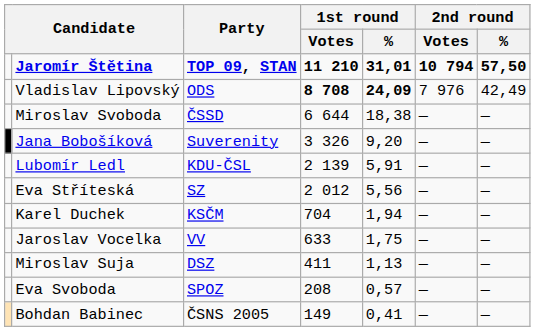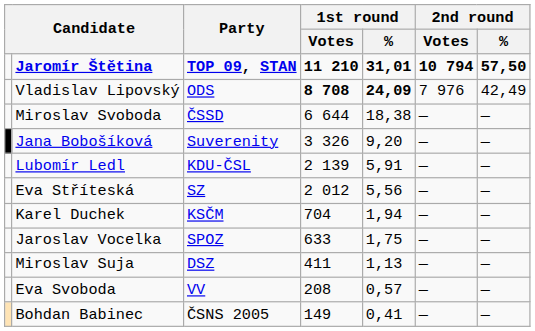(196, 240) VV -> (205, 240) SPOZ
(205, 290) SPOZ -> (196, 290) VV
